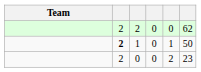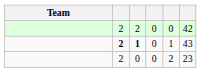(188, 28) 62 -> (188, 28) 42
(138, 43) normal -> (138, 43) bold
(188, 43) 50 -> (188, 43) 43
